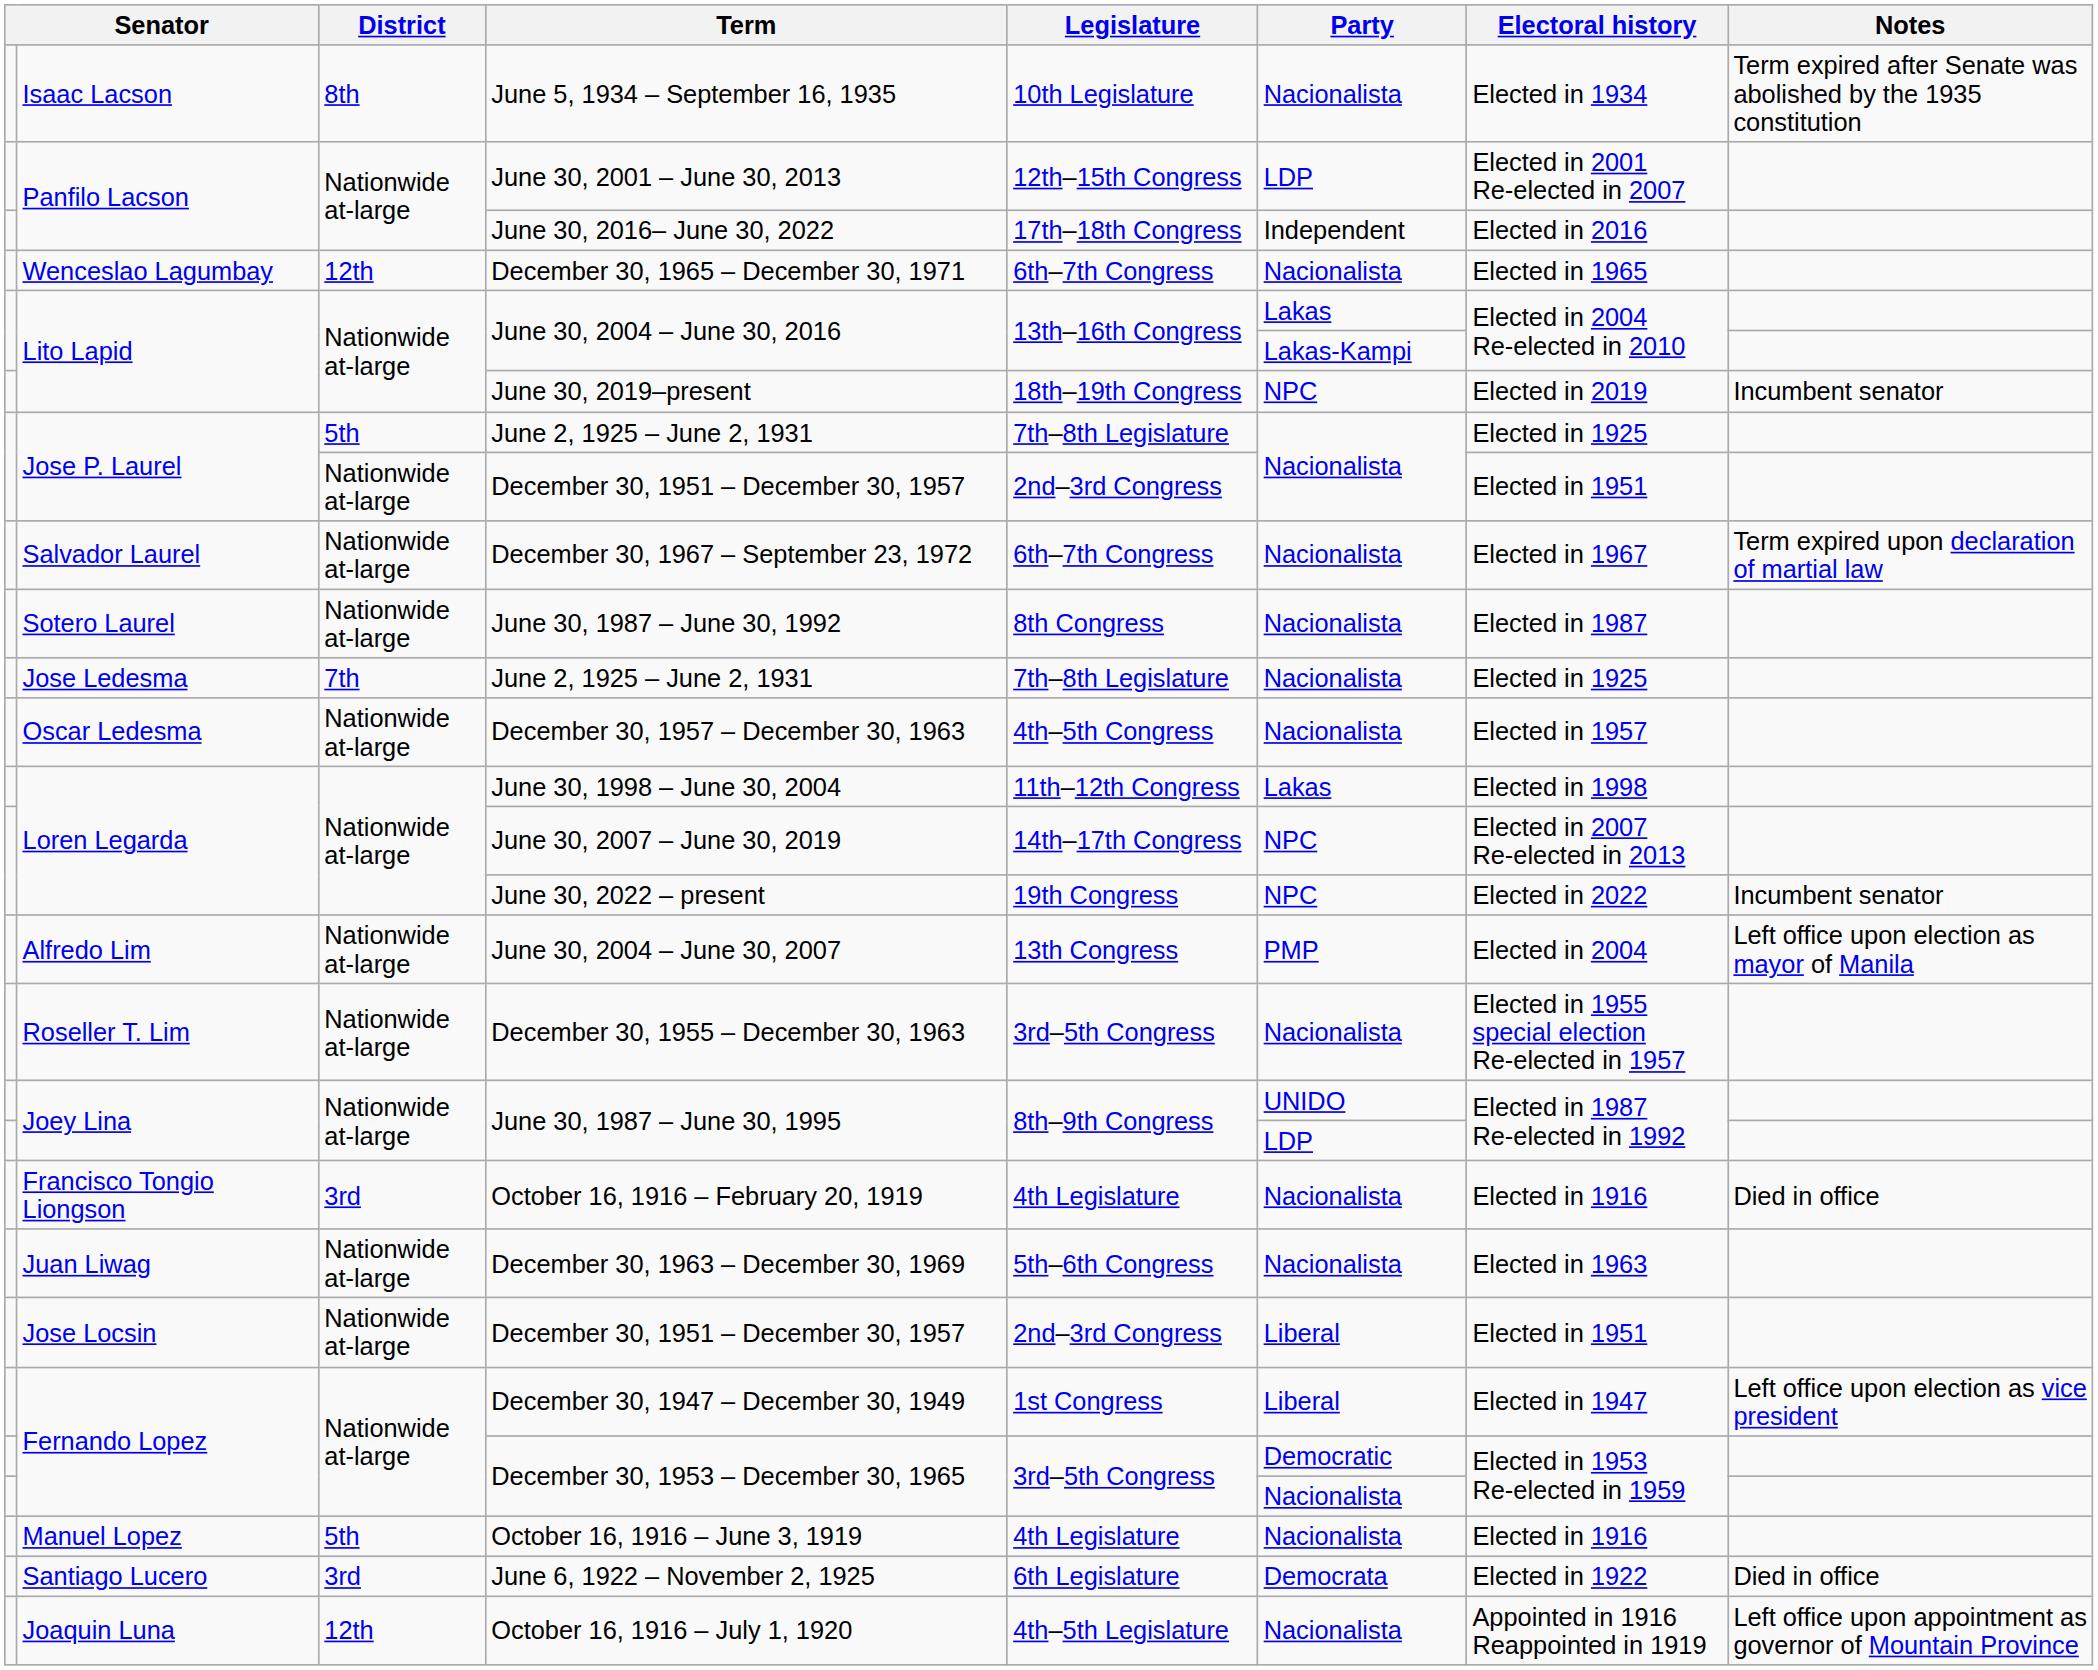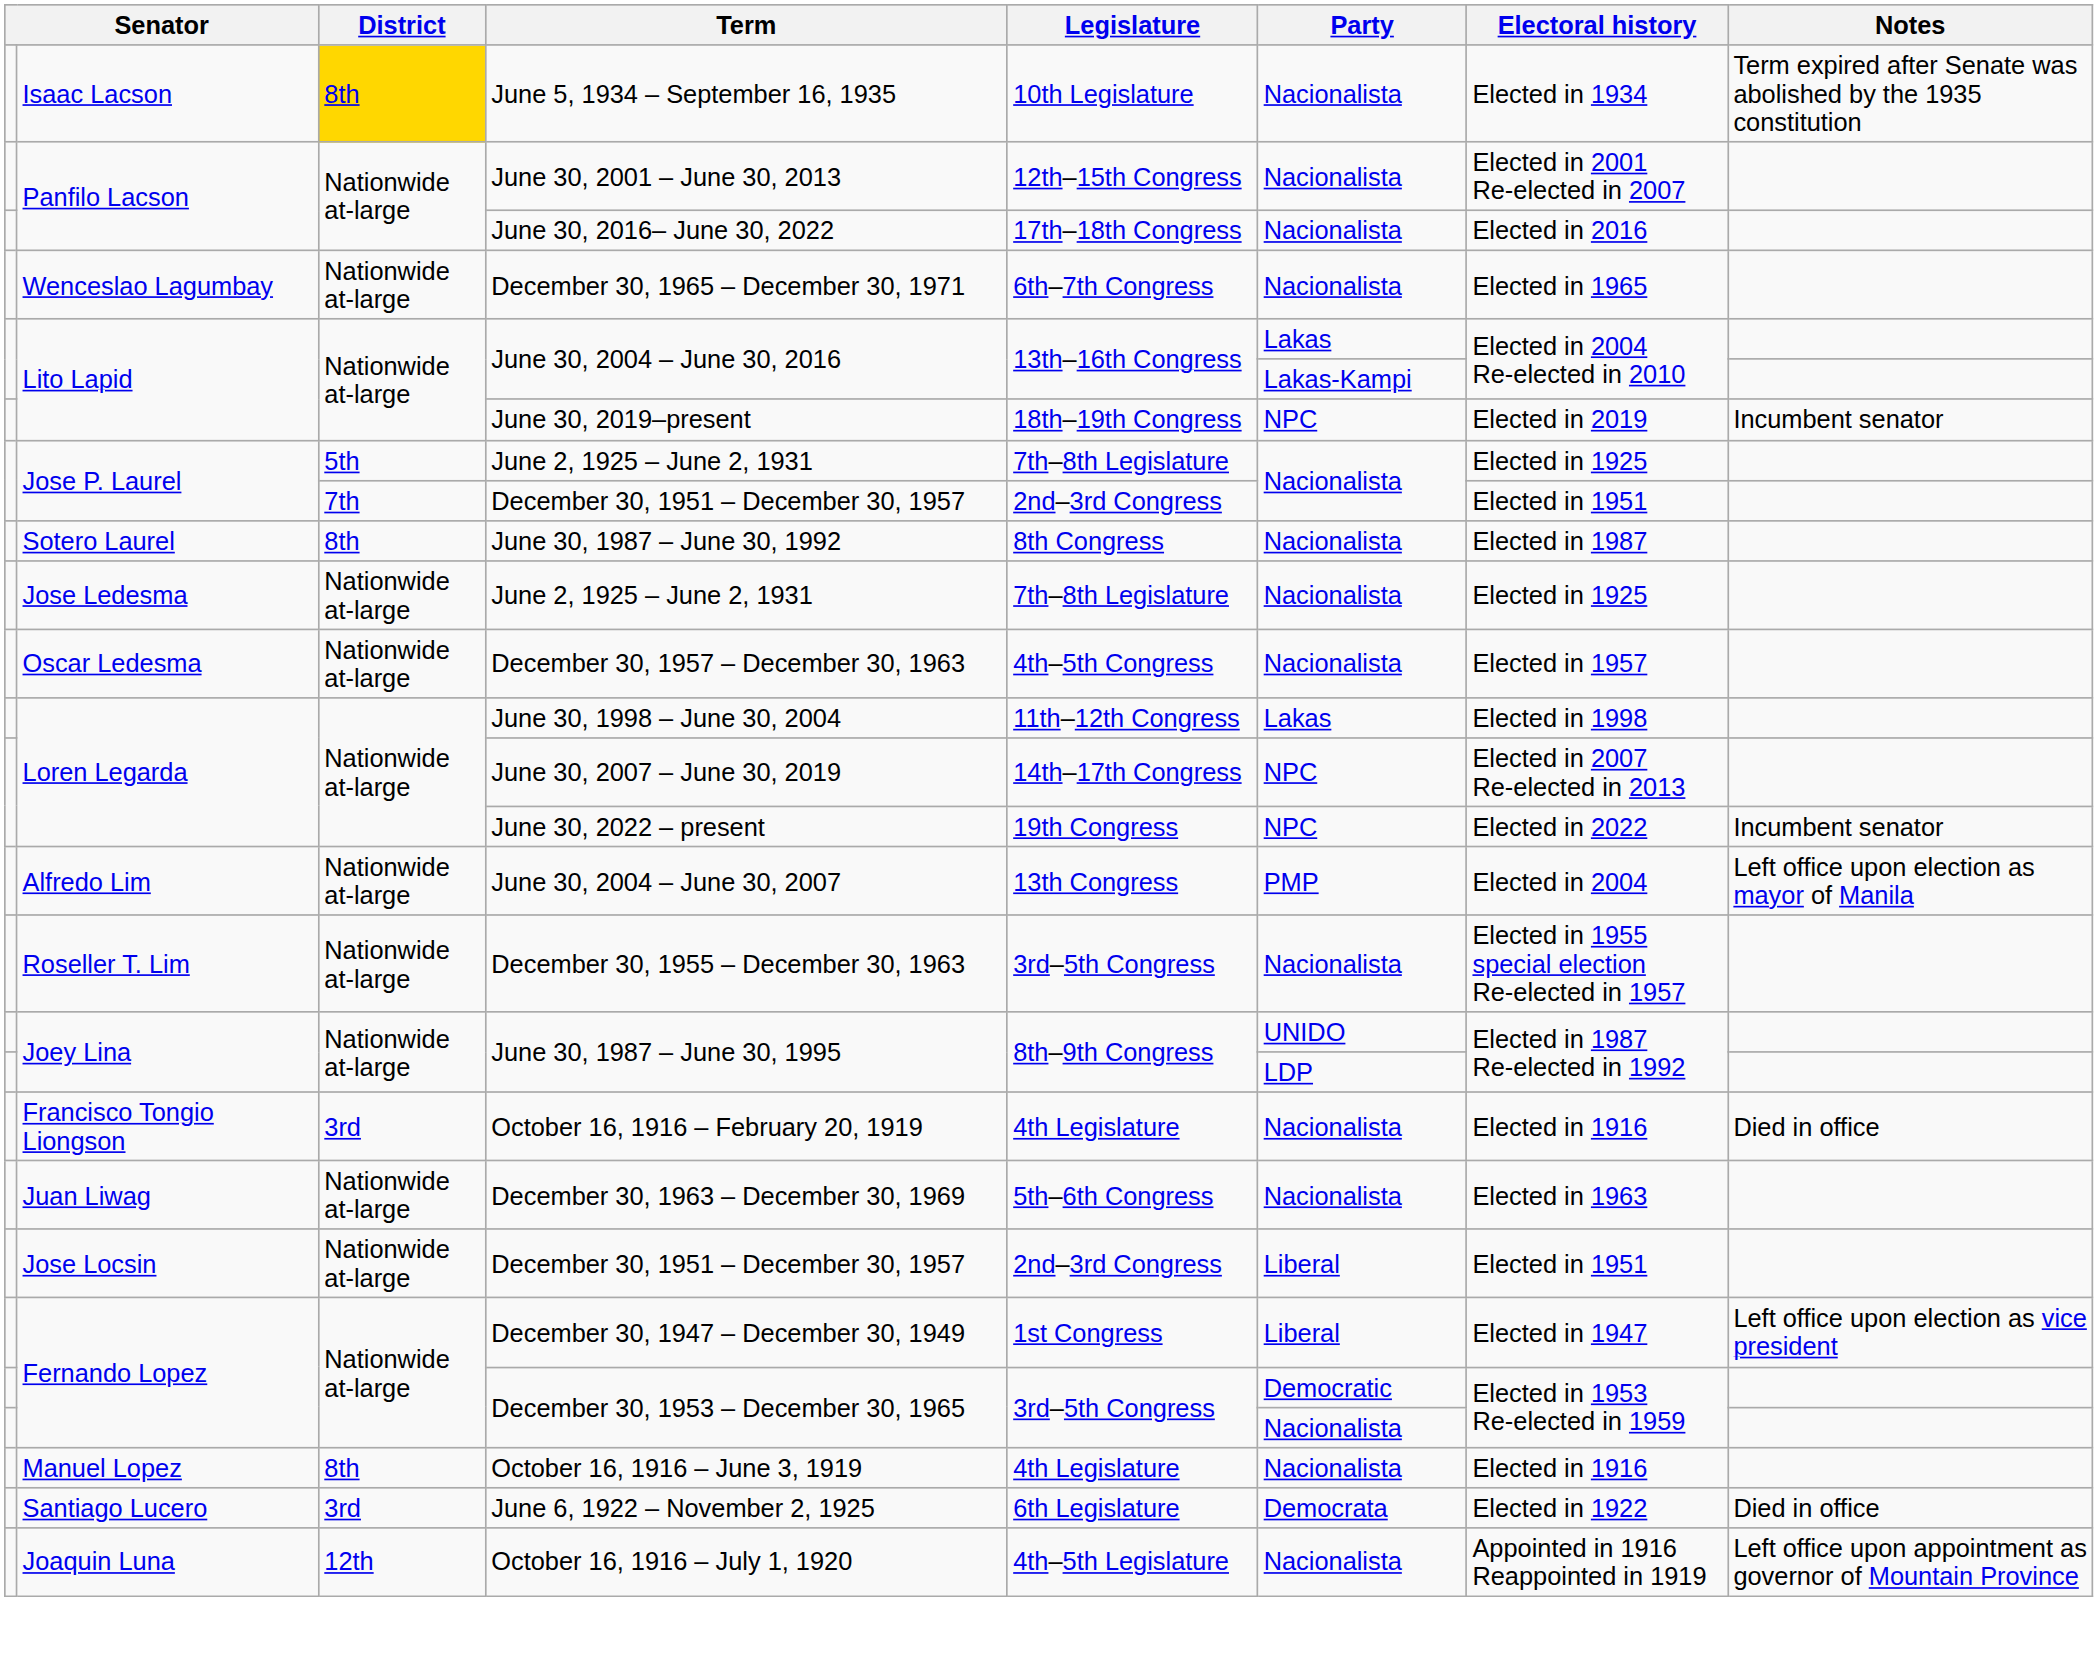(342, 94) no background -> (342, 94) gold background
(1288, 176) LDP -> (1333, 176) Nacionalista
(1334, 231) Independent -> (1333, 231) Nacionalista
(349, 271) 12th -> (387, 285) Nationwide at-large
(387, 486) Nationwide at-large -> (342, 500) 7th
- row: (111, 555)
(387, 623) Nationwide at-large -> (342, 541) 8th
(342, 678) 7th -> (387, 595) Nationwide at-large
(342, 1536) 5th -> (342, 1467) 8th
